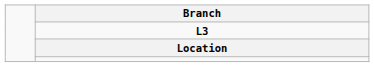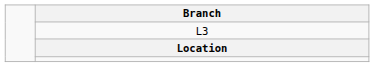(202, 31) bold -> (202, 31) normal
